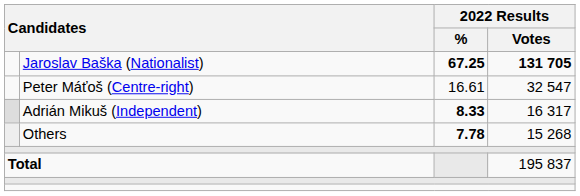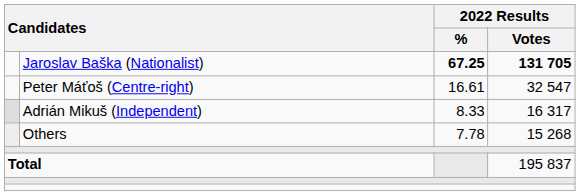(470, 110) bold -> (470, 110) normal
(470, 134) bold -> (470, 134) normal
